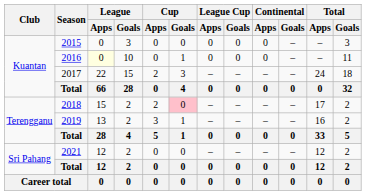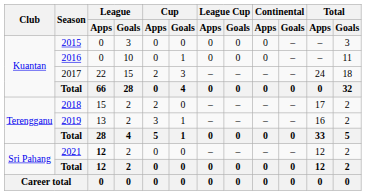(101, 58) lightyellow background -> (101, 58) no background
(183, 105) pink background -> (183, 105) no background
(101, 151) normal -> (101, 151) bold
